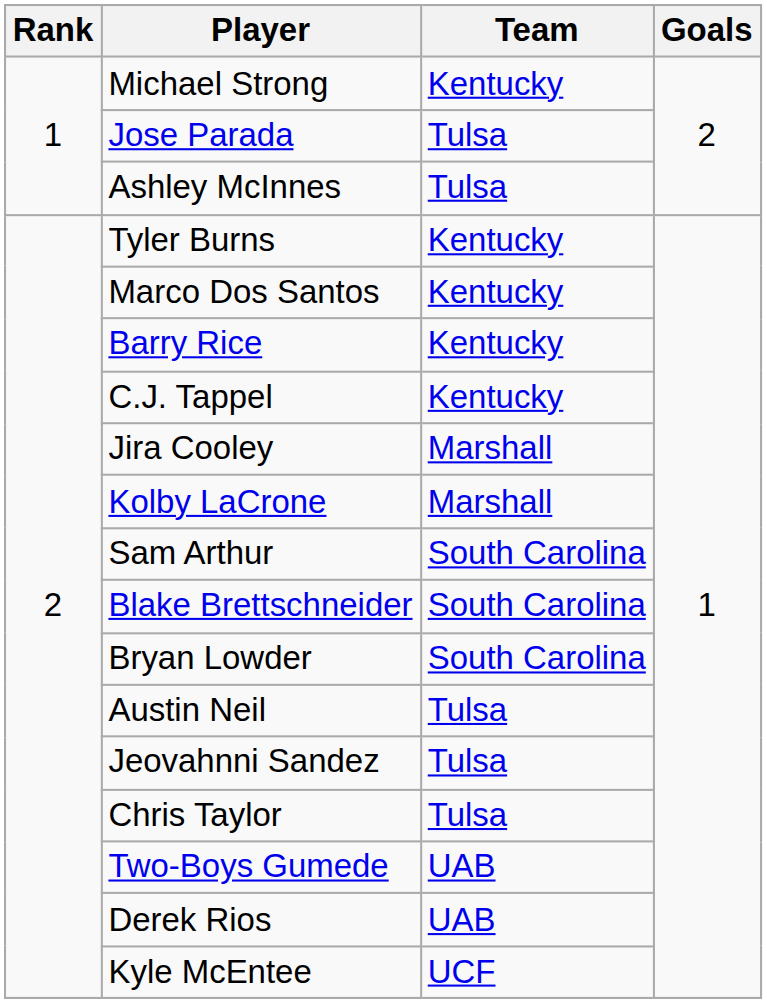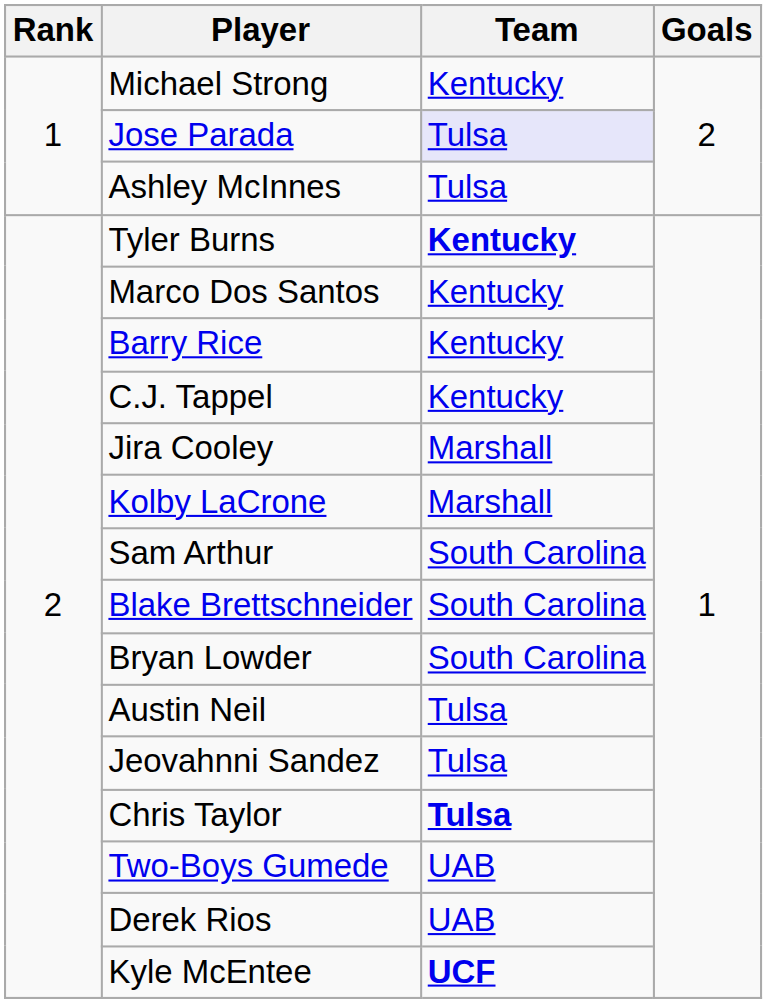(467, 135) no background -> (467, 135) lavender background
(496, 239) normal -> (502, 239) bold
(467, 814) normal -> (470, 814) bold
(462, 971) normal -> (462, 971) bold
